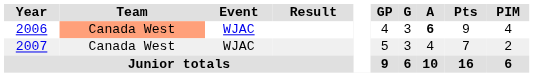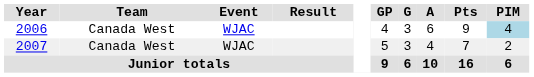(132, 30) lightsalmon background -> (132, 30) no background
(430, 30) bold -> (430, 30) normal
(508, 30) no background -> (508, 30) lightblue background
